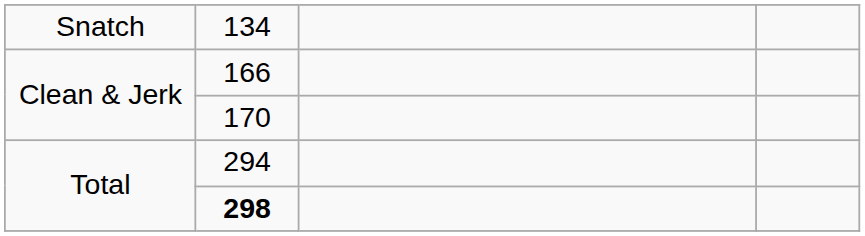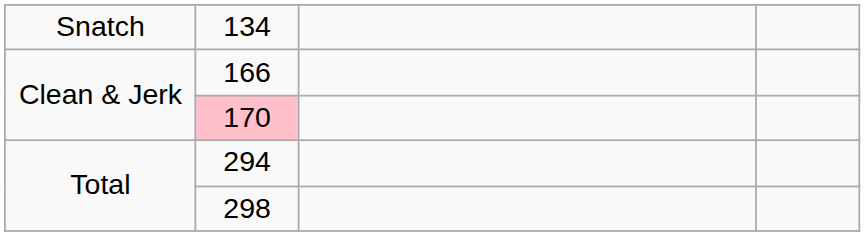(247, 117) no background -> (247, 117) pink background
(247, 207) bold -> (247, 207) normal
